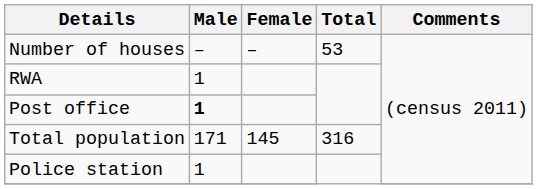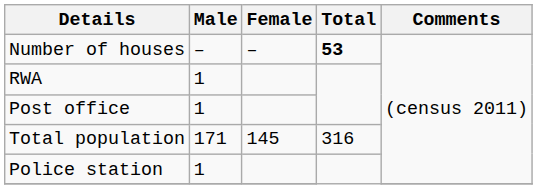(332, 50) normal -> (332, 50) bold
(199, 109) bold -> (199, 109) normal
